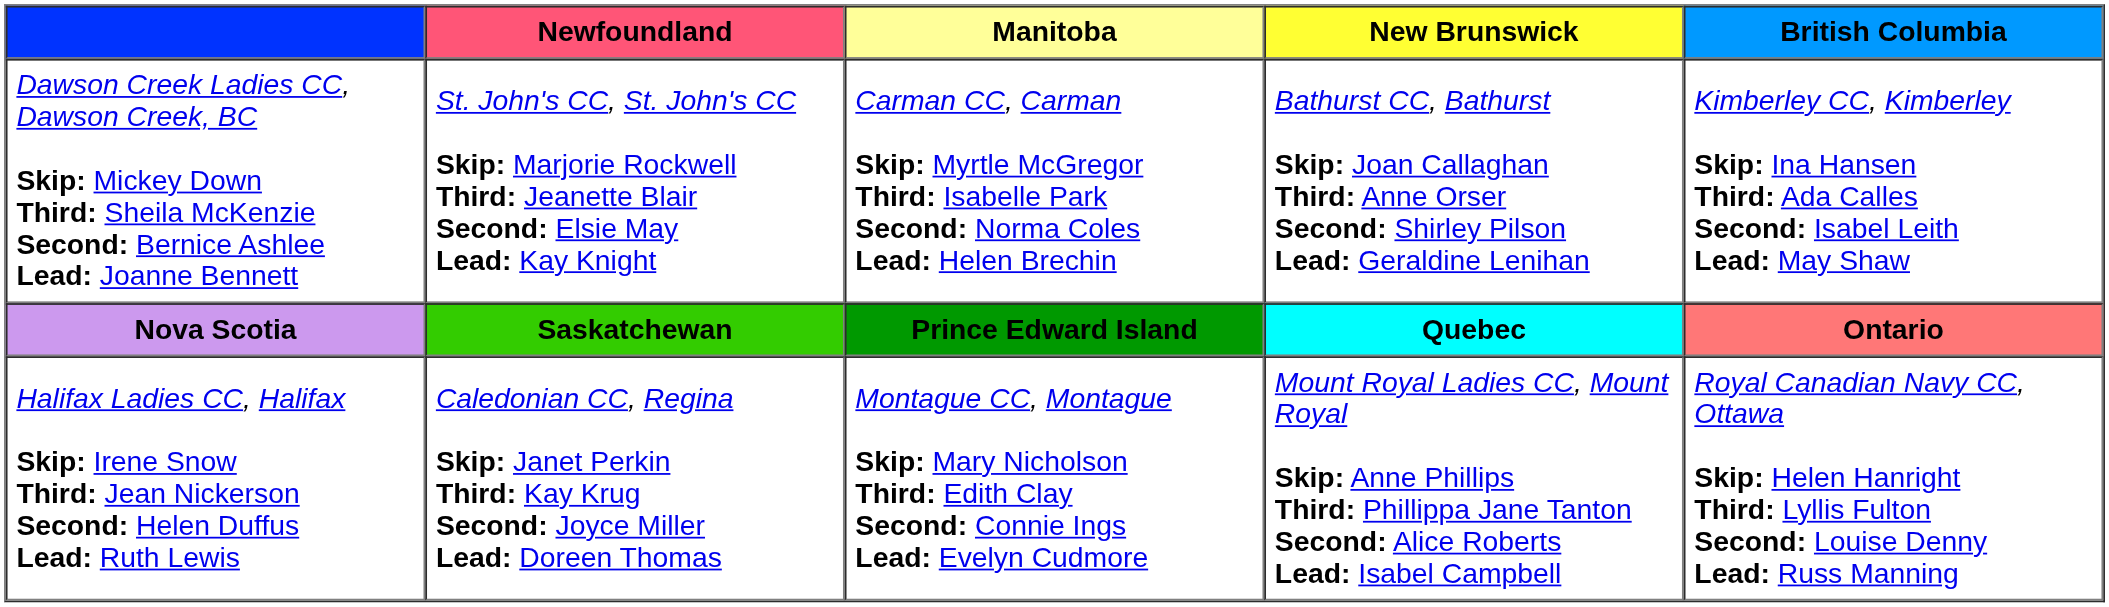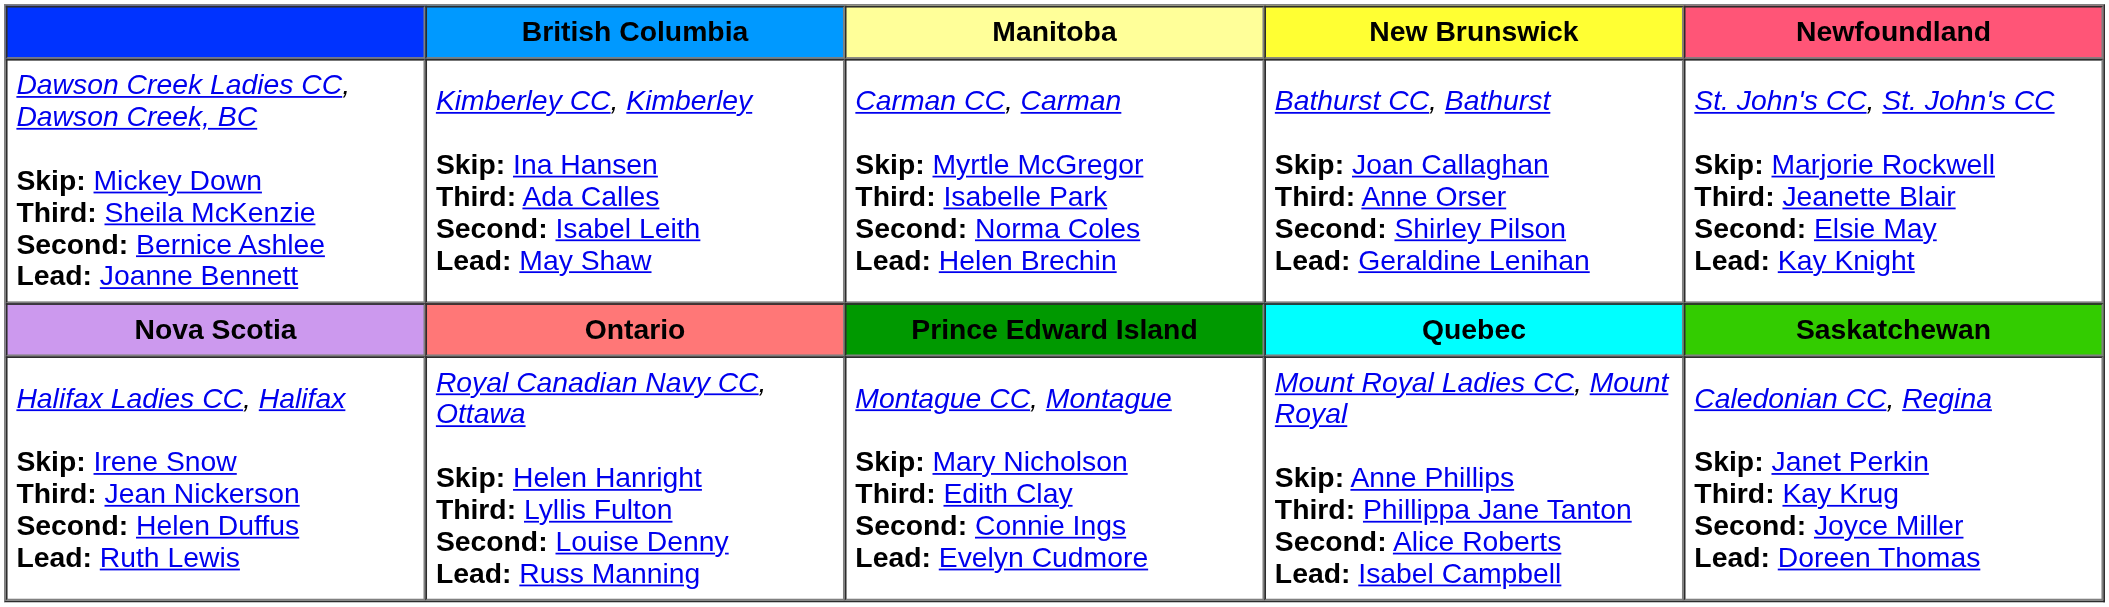columns swapped: (1893, 31) <-> (635, 31)
